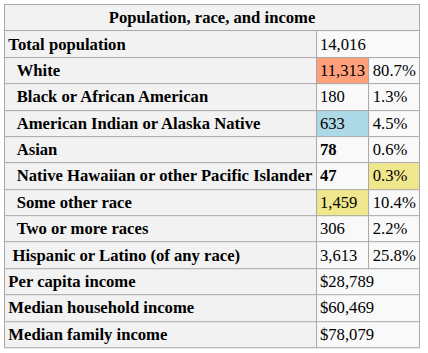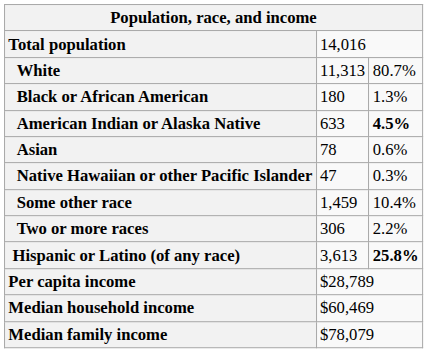(343, 70) lightsalmon background -> (343, 70) no background
(332, 123) lightblue background -> (332, 123) no background
(390, 123) normal -> (392, 123) bold
(328, 149) bold -> (328, 149) normal
(328, 176) bold -> (328, 176) normal
(390, 176) khaki background -> (390, 176) no background
(339, 202) khaki background -> (339, 202) no background
(394, 255) normal -> (396, 255) bold
